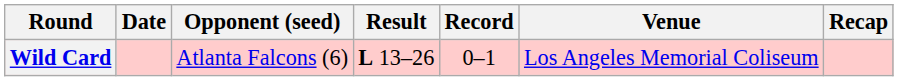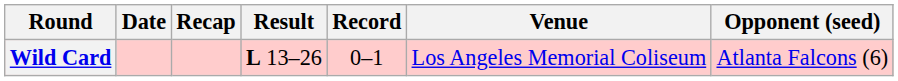columns swapped: (262, 22) <-> (859, 22)
